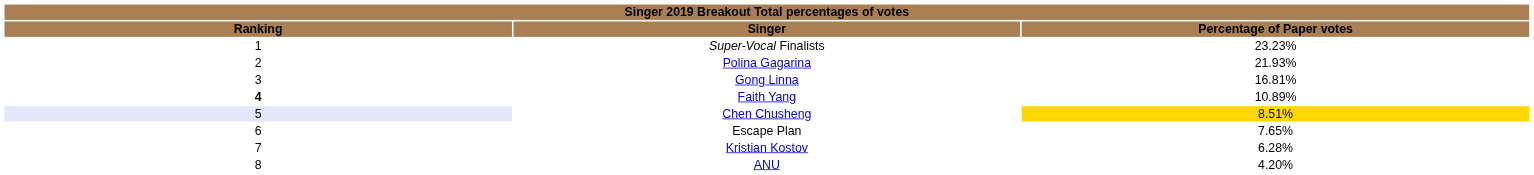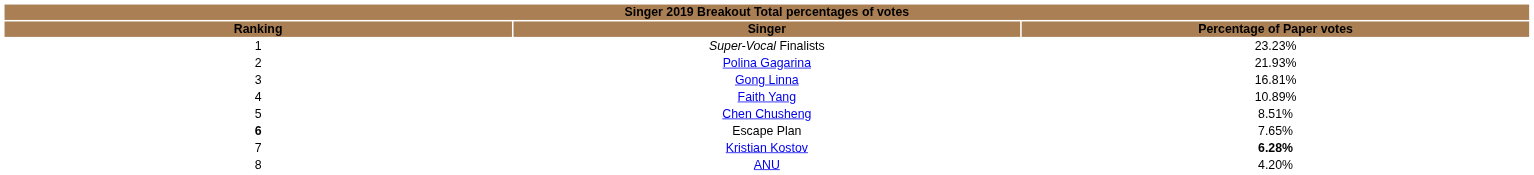(258, 97) bold -> (258, 97) normal
(258, 113) lavender background -> (258, 113) no background
(1276, 113) gold background -> (1276, 113) no background
(258, 130) normal -> (258, 130) bold
(1276, 147) normal -> (1276, 147) bold
